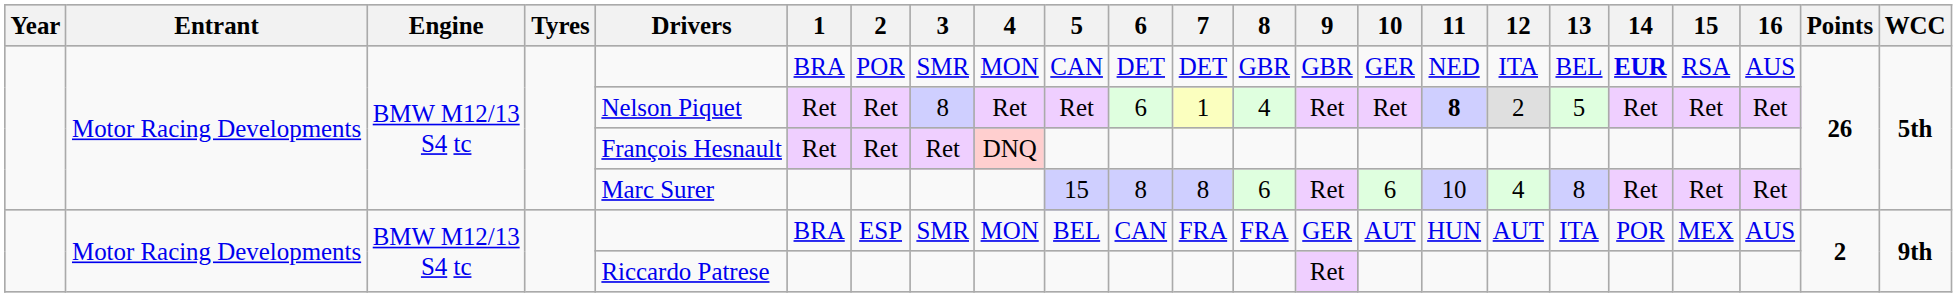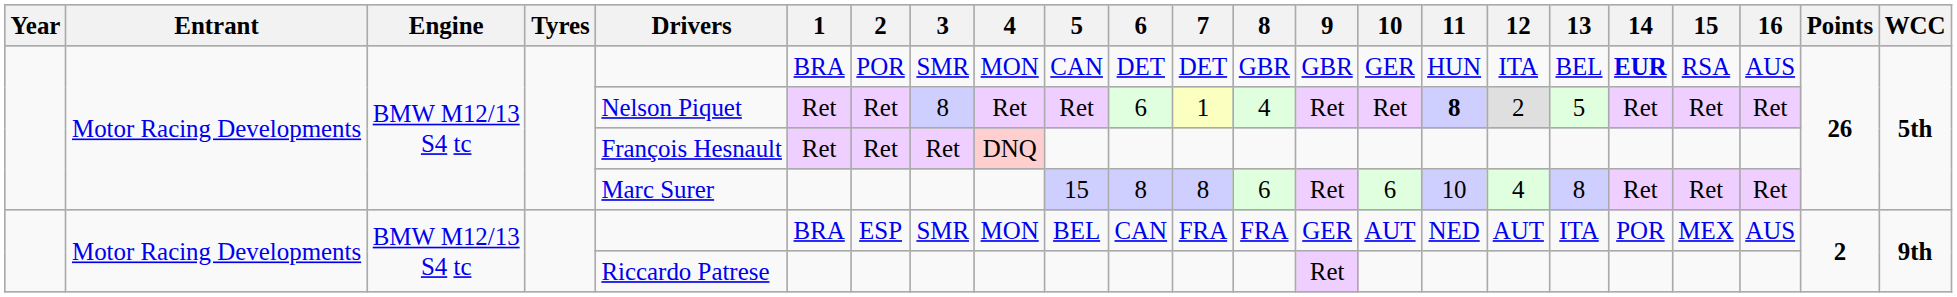(1454, 66) NED -> (1454, 66) HUN
(1454, 230) HUN -> (1454, 230) NED
